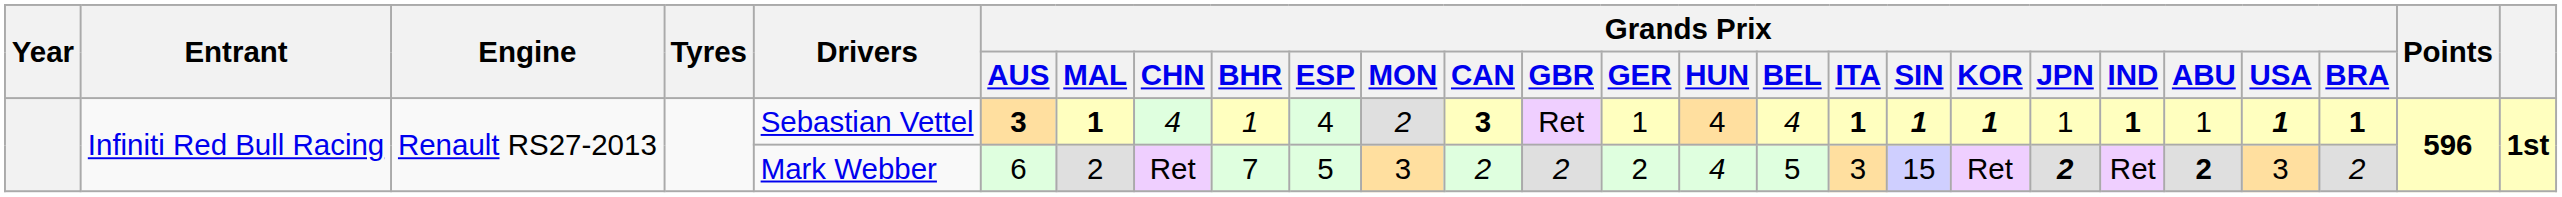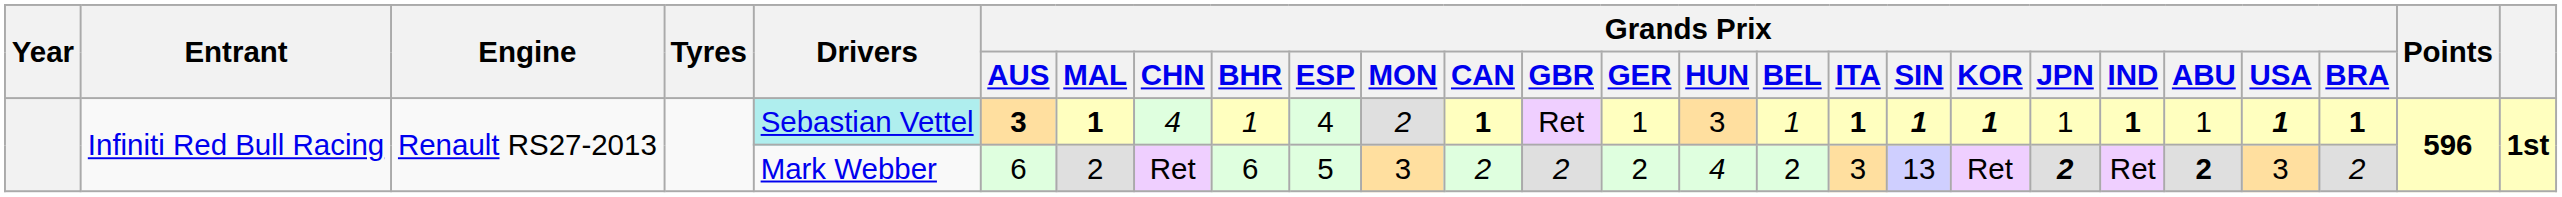(867, 122) no background -> (867, 122) paleturquoise background
(1483, 122) 3 -> (1483, 122) 1
(1717, 122) 4 -> (1717, 122) 3
(1792, 122) 4 -> (1792, 122) 1
(1250, 169) 7 -> (1250, 169) 6
(1792, 169) 5 -> (1792, 169) 2
(1919, 169) 15 -> (1919, 169) 13
